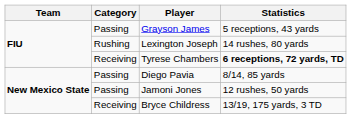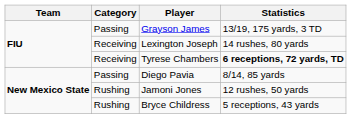(271, 28) 5 receptions, 43 yards -> (272, 28) 13/19, 175 yards, 3 TD
(112, 43) Rushing -> (115, 43) Receiving
(111, 90) Passing -> (112, 90) Rushing
(115, 105) Receiving -> (112, 105) Rushing
(272, 105) 13/19, 175 yards, 3 TD -> (271, 105) 5 receptions, 43 yards
